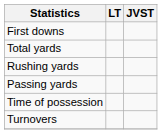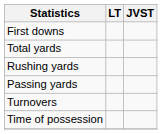rows swapped: (32, 119) <-> (55, 102)
